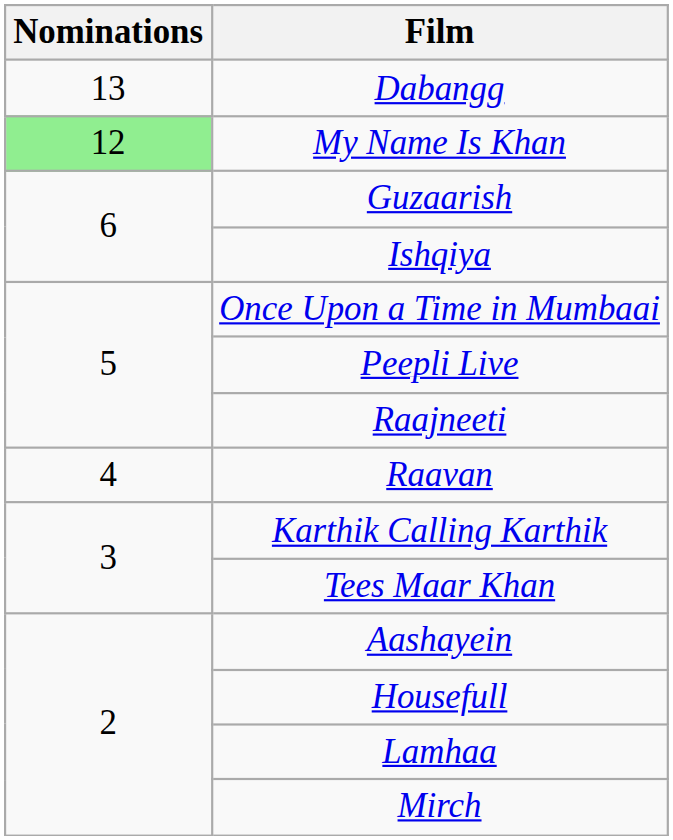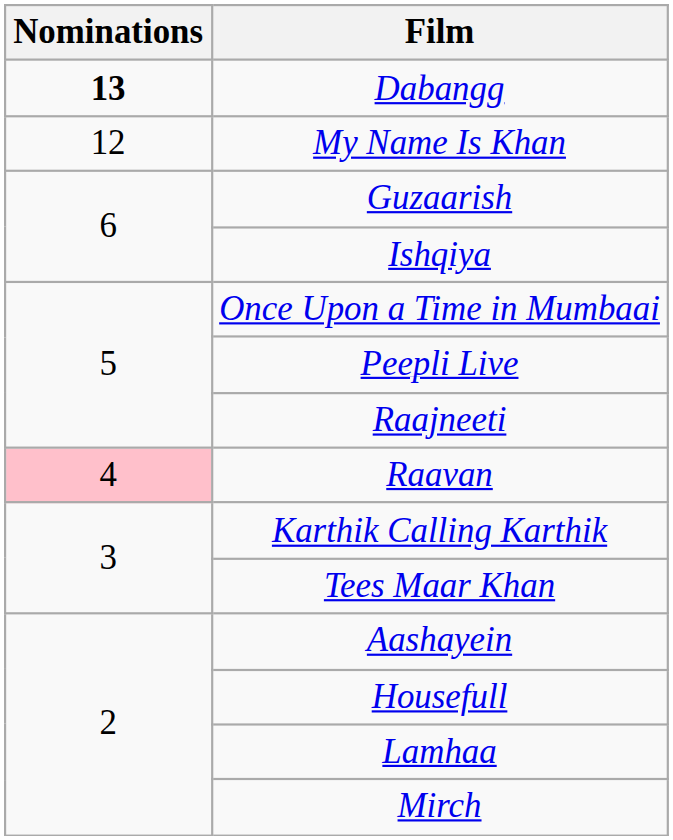(108, 87) normal -> (108, 87) bold
(108, 142) lightgreen background -> (108, 142) no background
(108, 474) no background -> (108, 474) pink background
